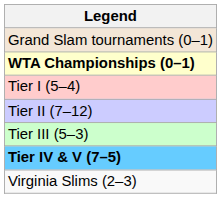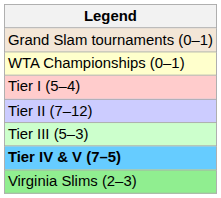(101, 63) bold -> (96, 63) normal
(72, 181) no background -> (72, 181) lightgreen background
